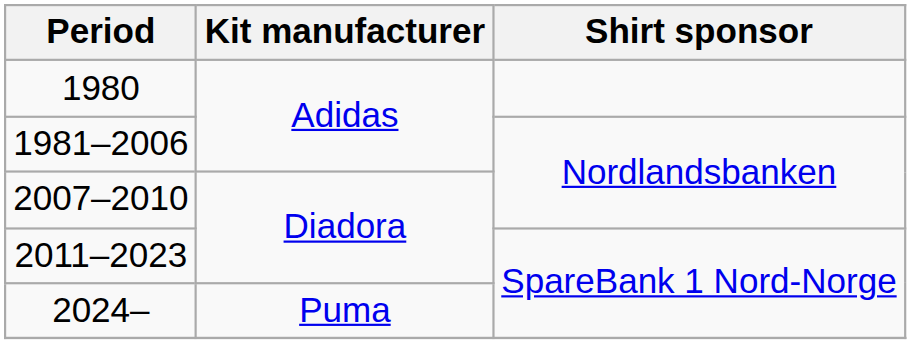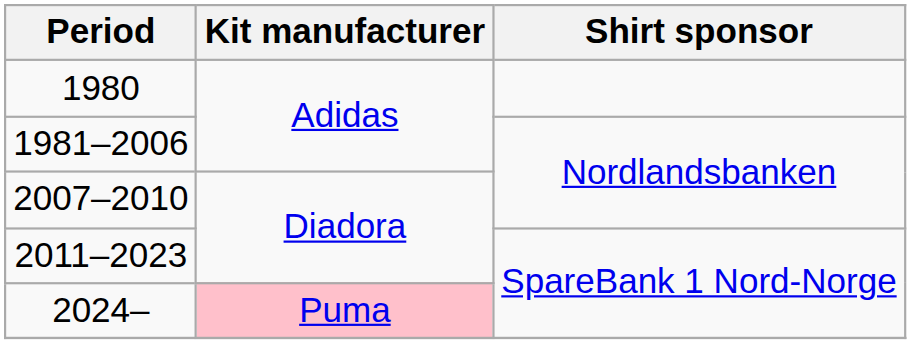(345, 310) no background -> (345, 310) pink background
